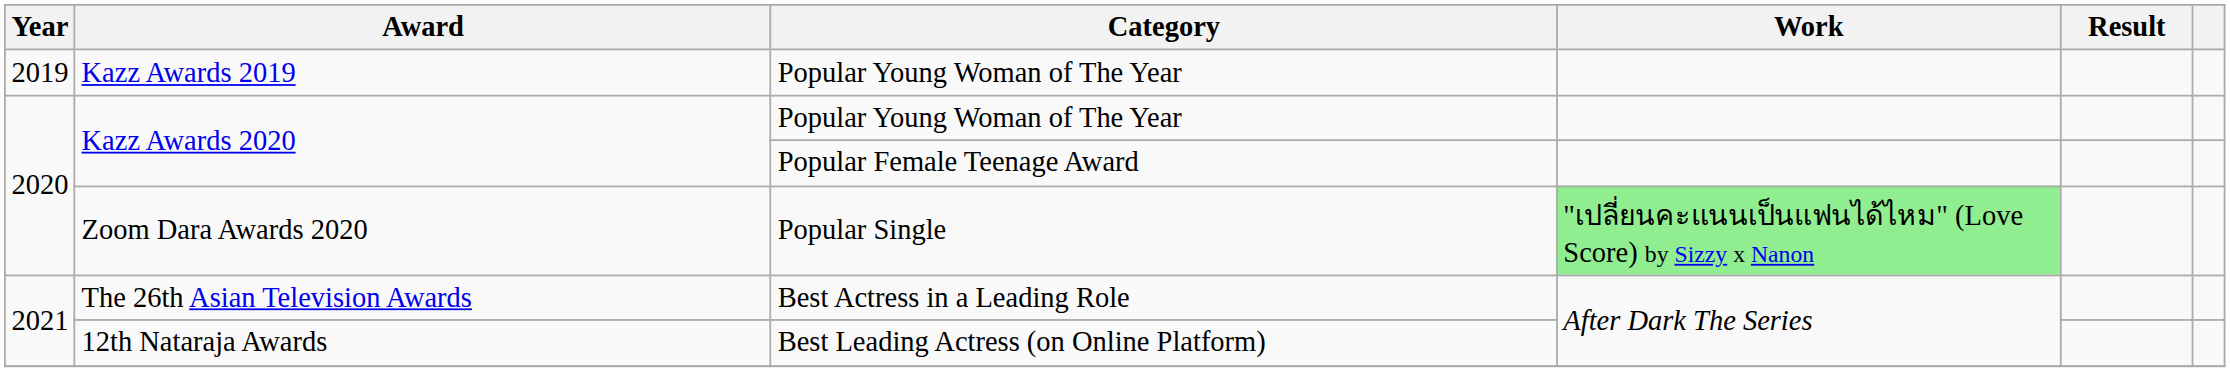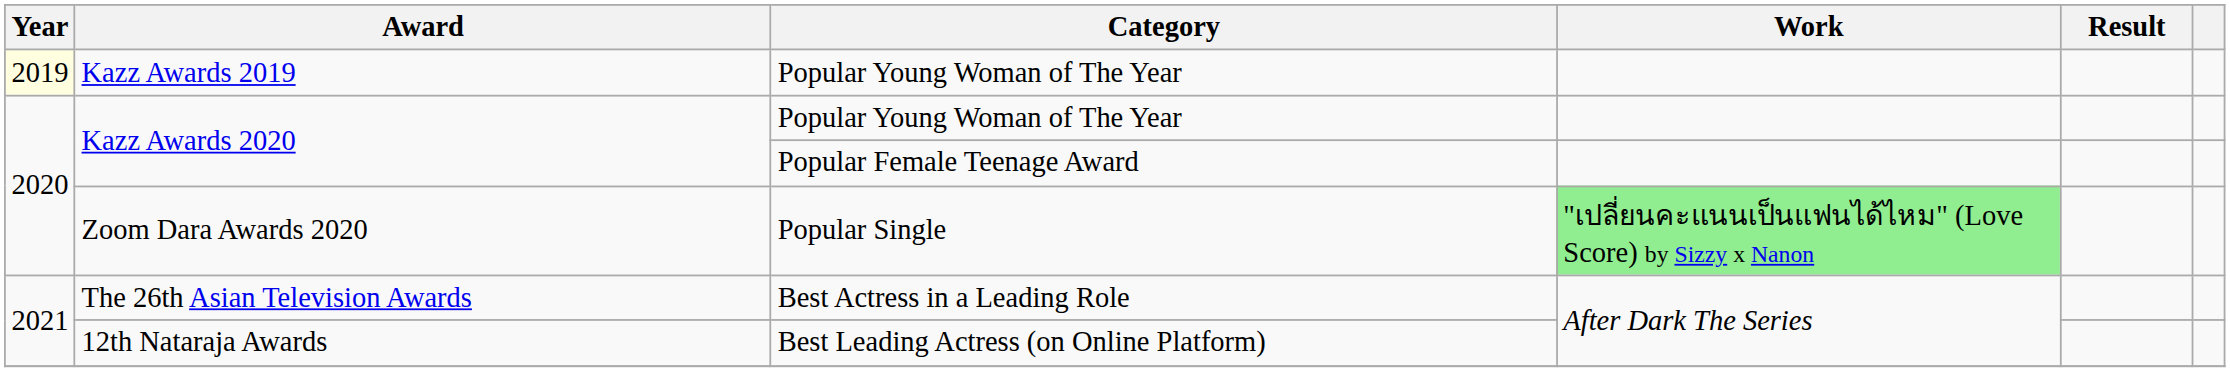(40, 72) no background -> (40, 72) lightyellow background
